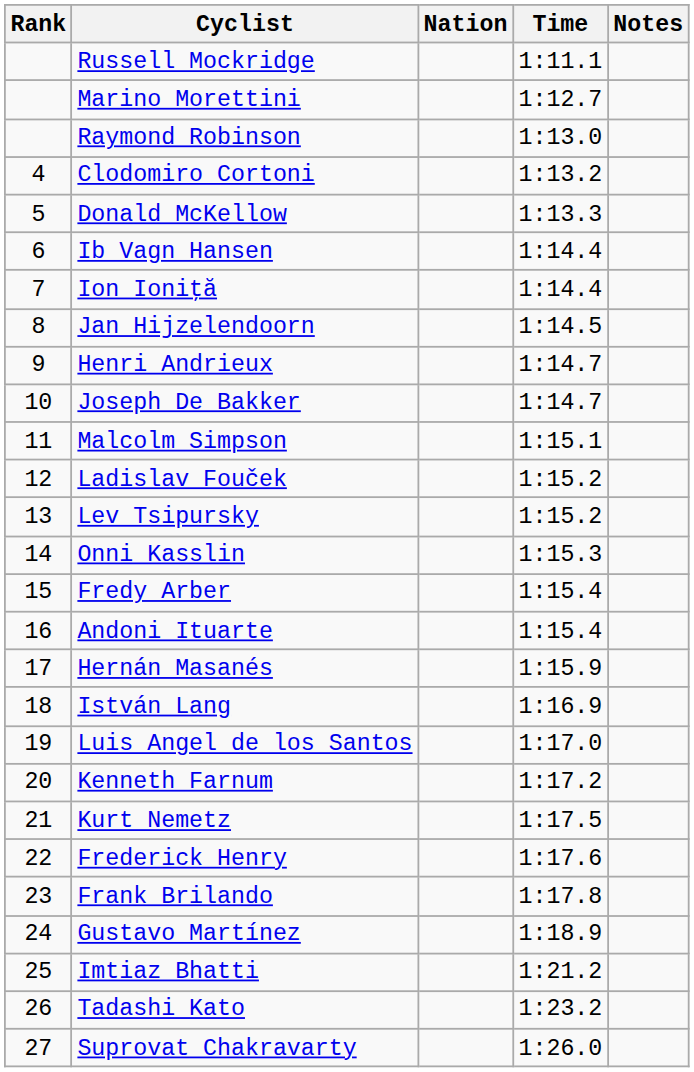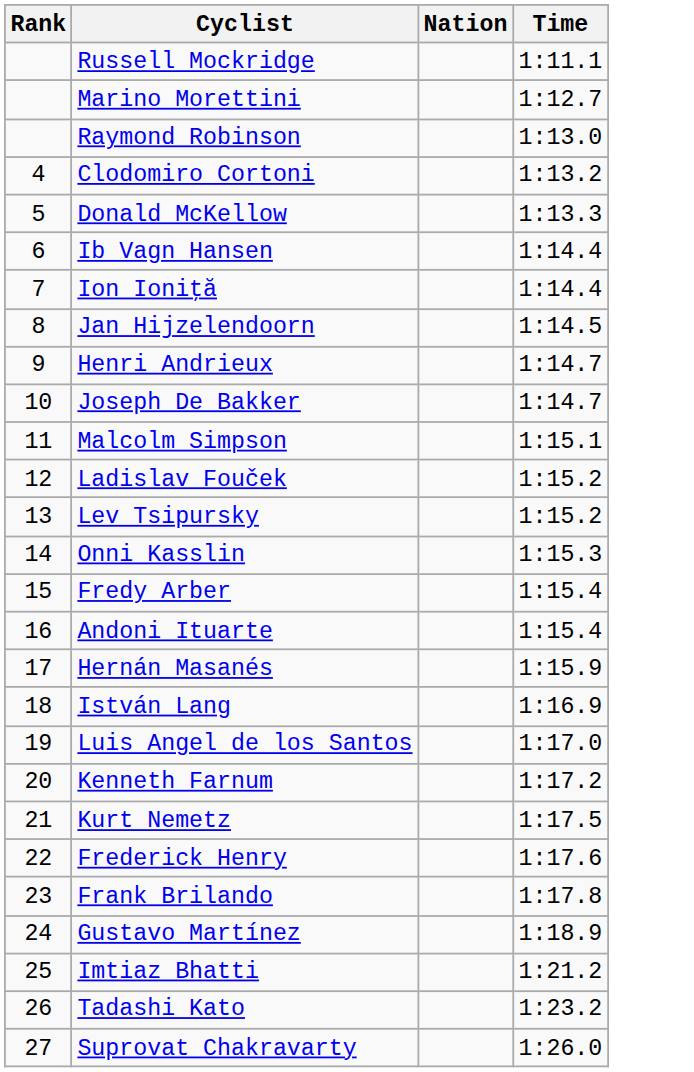- column: (648, 24)
